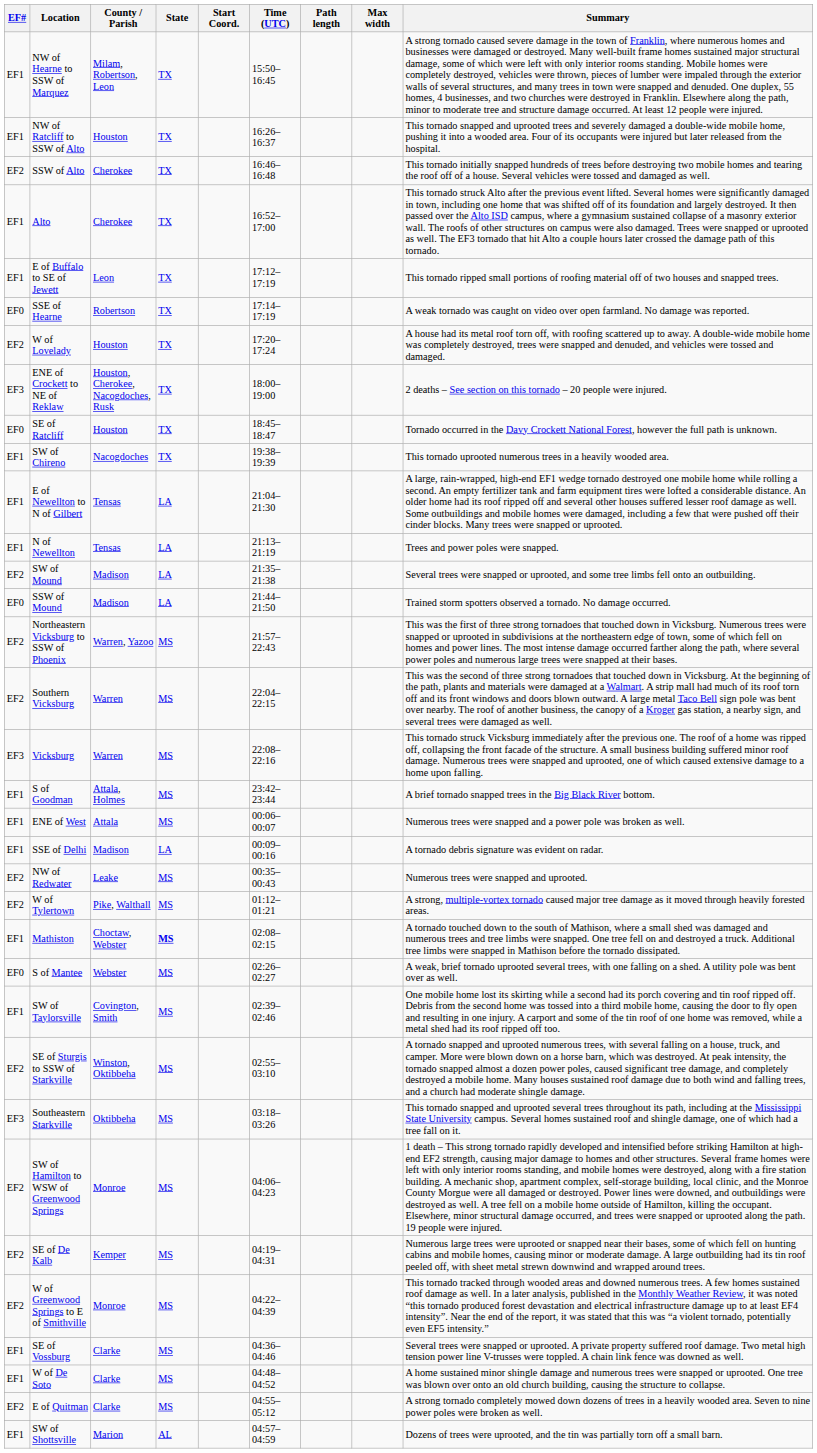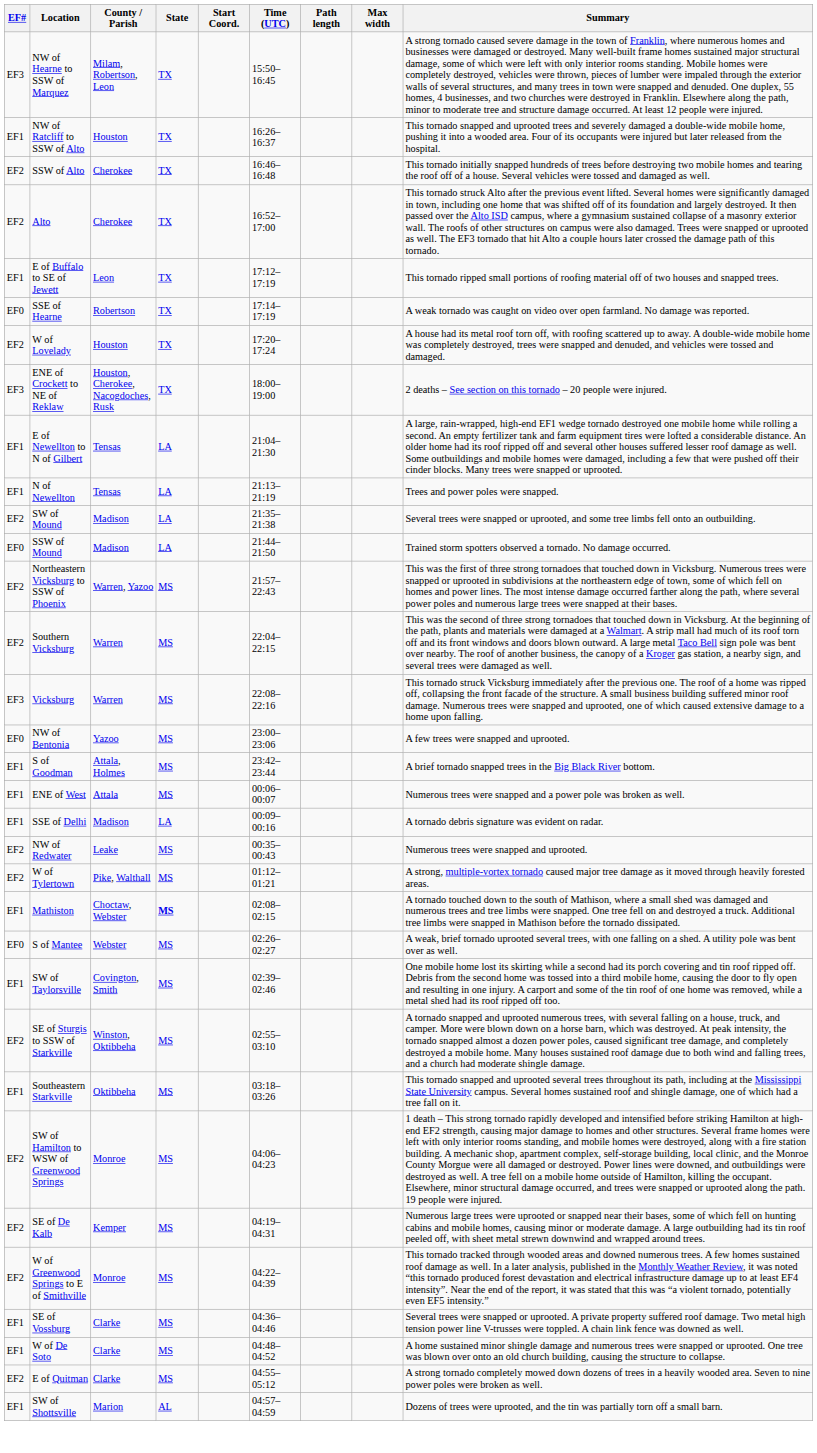(15, 74) EF1 -> (15, 74) EF3
(15, 221) EF1 -> (15, 221) EF2
- row: (48, 429)
- row: (49, 457)
+ row: (51, 739)
(15, 1119) EF3 -> (15, 1091) EF1
